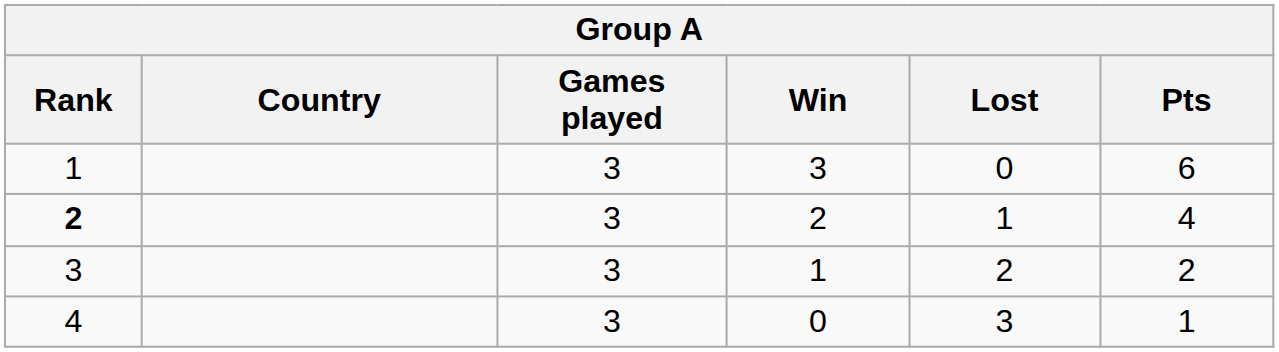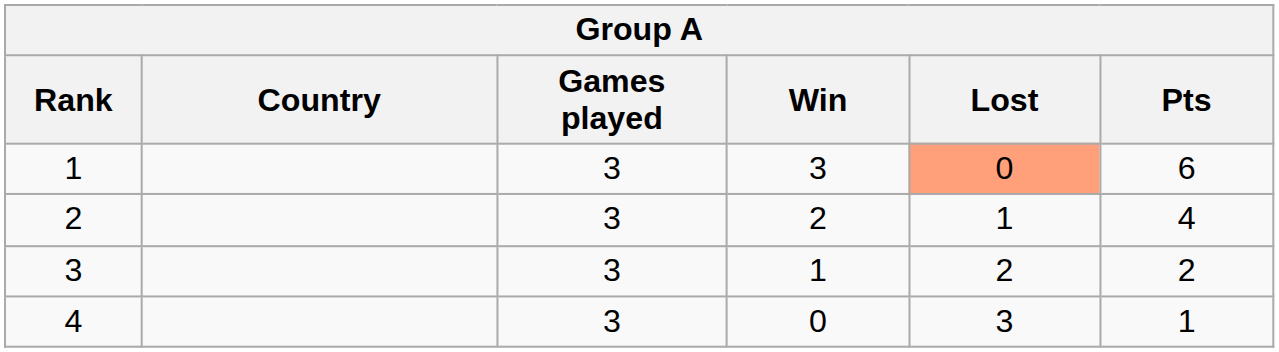(1004, 168) no background -> (1004, 168) lightsalmon background
(73, 219) bold -> (73, 219) normal
